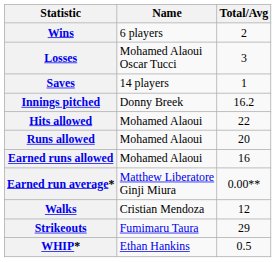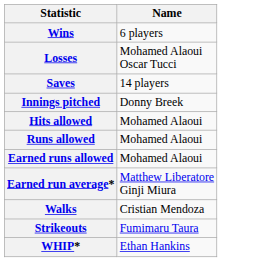- column: (244, 13)
